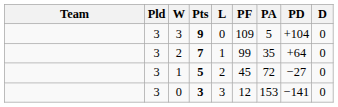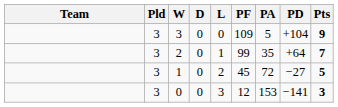columns swapped: (323, 14) <-> (200, 14)
